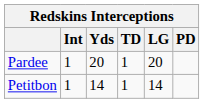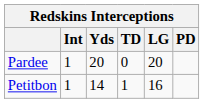(124, 62) 1 -> (124, 62) 0
(155, 86) 14 -> (155, 86) 16
